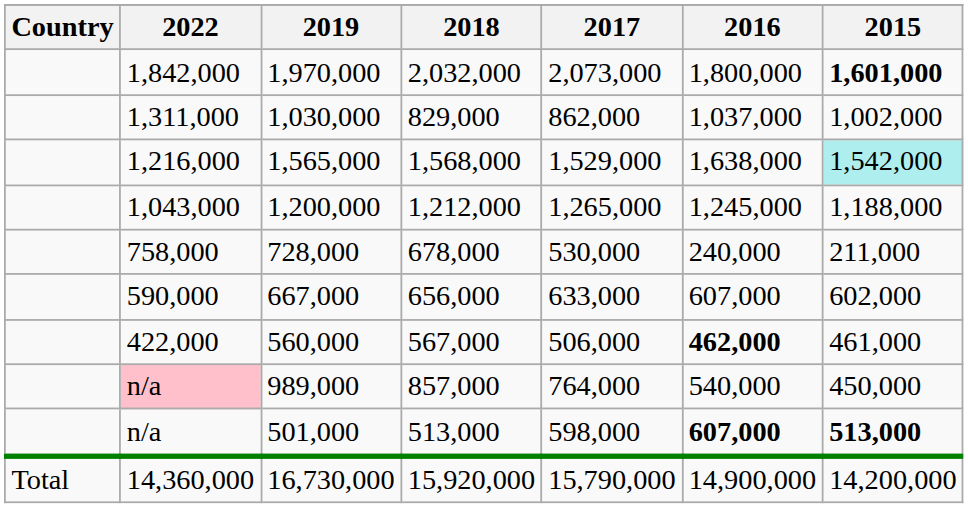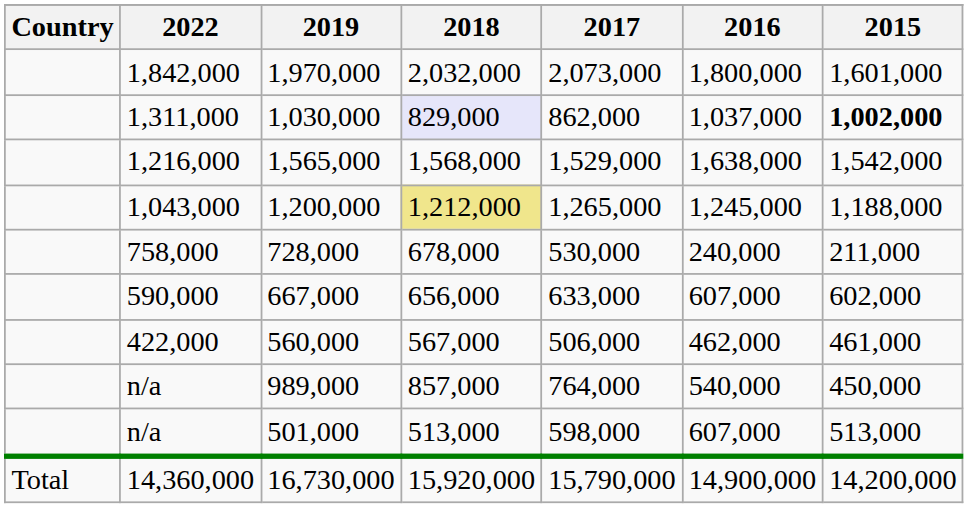(886, 71) bold -> (886, 71) normal
(454, 116) no background -> (454, 116) lavender background
(886, 116) normal -> (886, 116) bold
(886, 161) paleturquoise background -> (886, 161) no background
(464, 206) no background -> (464, 206) khaki background
(735, 341) bold -> (735, 341) normal
(144, 386) pink background -> (144, 386) no background
(735, 431) bold -> (735, 431) normal
(875, 431) bold -> (875, 431) normal
